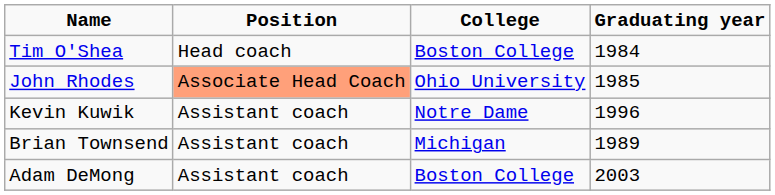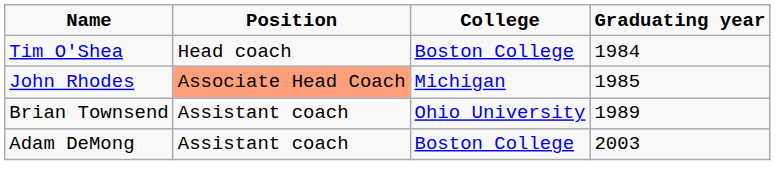(500, 82) Ohio University -> (460, 82) Michigan
- row: (72, 113)
(460, 144) Michigan -> (500, 113) Ohio University
